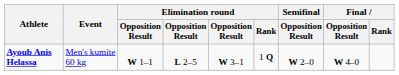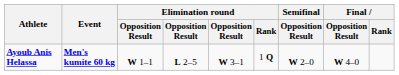(90, 57) normal -> (89, 57) bold
